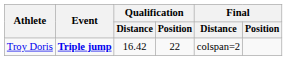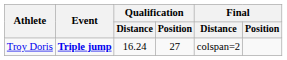(135, 47) 16.42 -> (135, 47) 16.24
(175, 47) 22 -> (175, 47) 27
